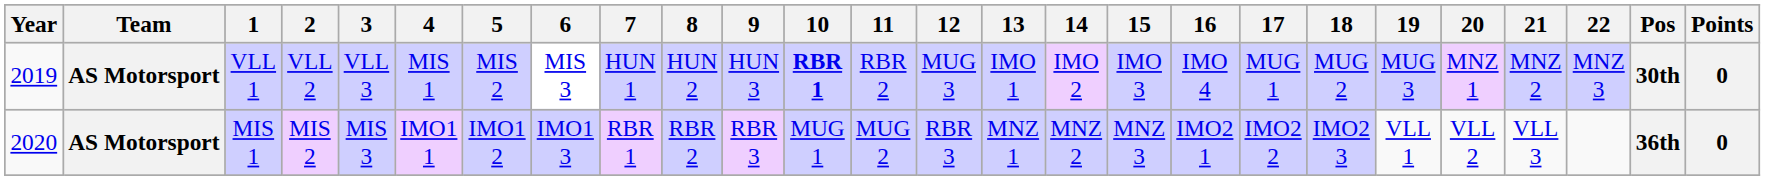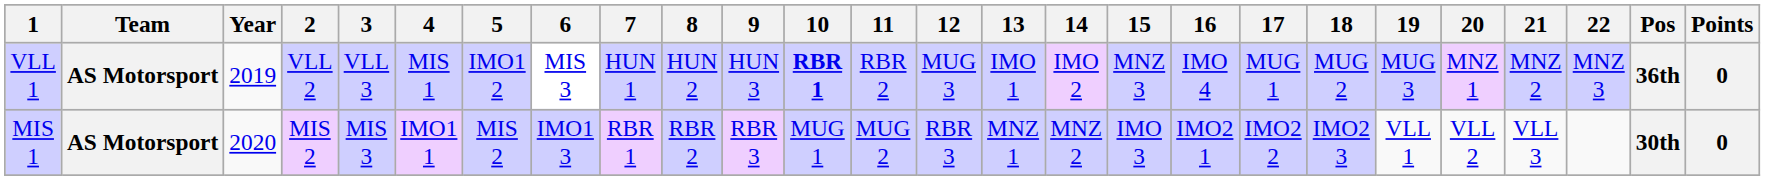columns swapped: (34, 23) <-> (253, 23)
(497, 75) MIS 2 -> (497, 75) IMO1 2
(1139, 75) IMO 3 -> (1139, 75) MNZ 3
(1658, 75) 30th -> (1658, 75) 36th
(497, 141) IMO1 2 -> (497, 141) MIS 2
(1139, 141) MNZ 3 -> (1139, 141) IMO 3
(1658, 141) 36th -> (1658, 141) 30th
